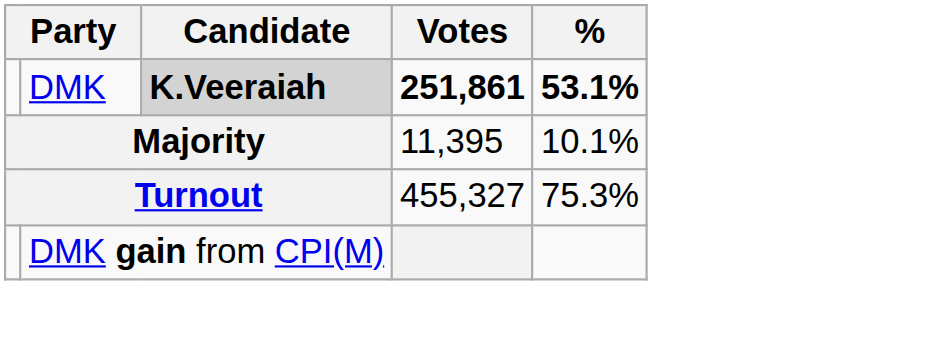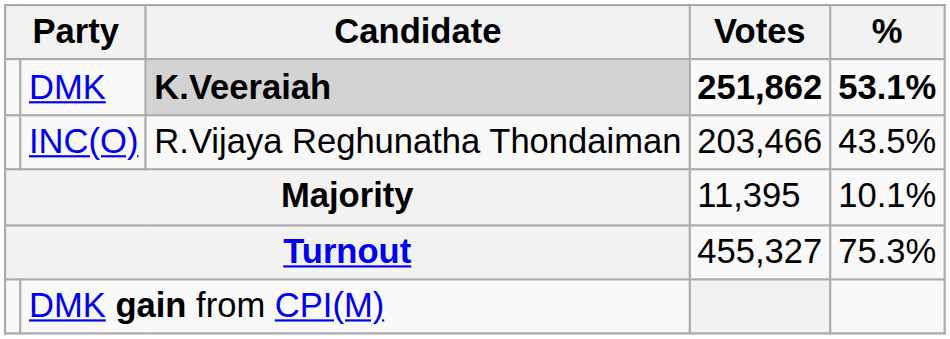(463, 86) 251,861 -> (760, 86) 251,862
+ row: (84, 141)
